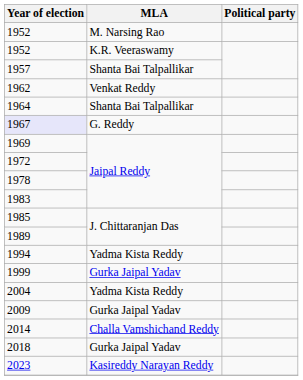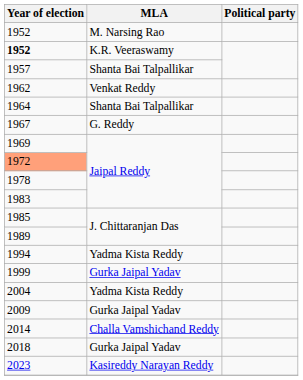(19, 50) normal -> (19, 50) bold
(19, 124) lavender background -> (19, 124) no background
(19, 161) no background -> (19, 161) lightsalmon background
